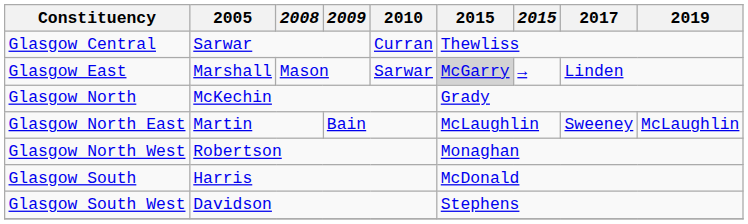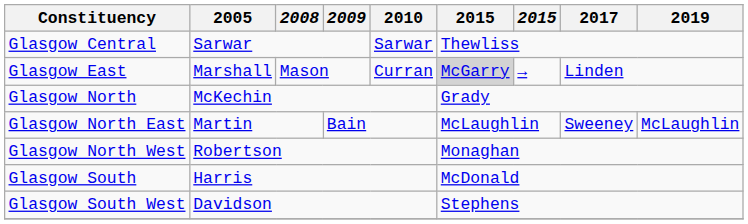(403, 45) Curran -> (403, 45) Sarwar
(403, 71) Sarwar -> (403, 71) Curran
